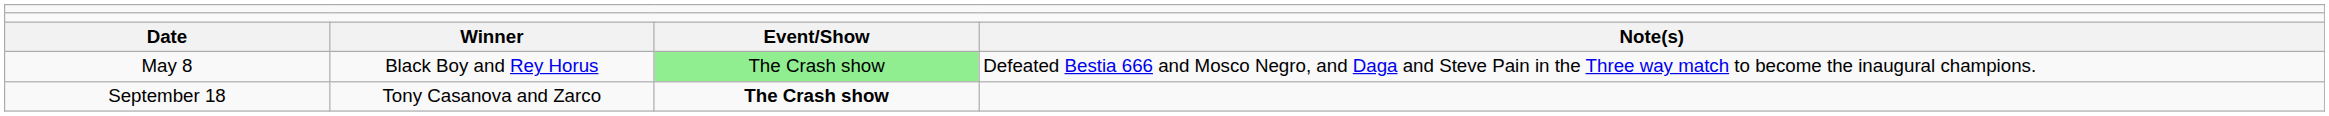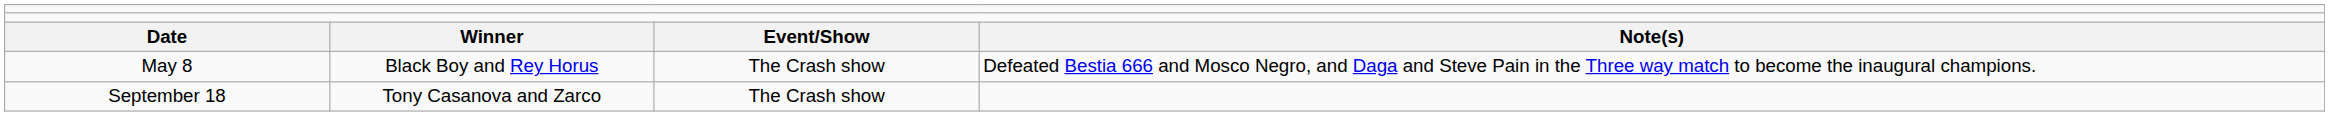(817, 66) lightgreen background -> (817, 66) no background
(817, 95) bold -> (817, 95) normal
